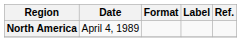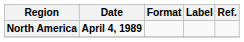(110, 28) normal -> (112, 28) bold
